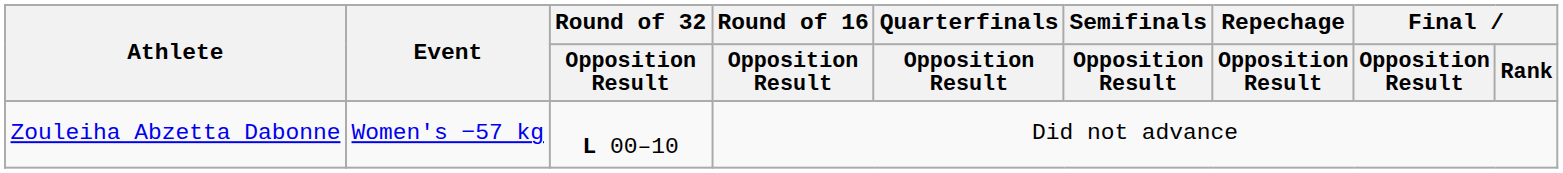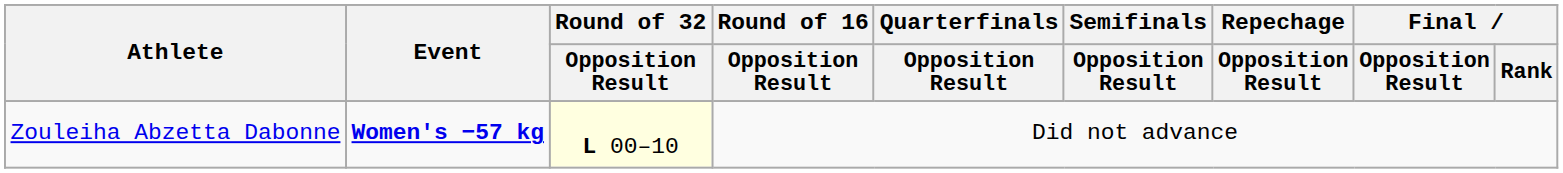(448, 134) normal -> (448, 134) bold
(631, 148) no background -> (631, 148) lightyellow background
